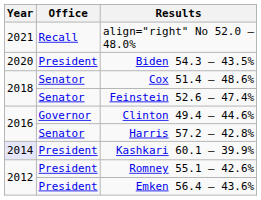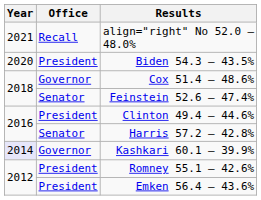(62, 79) Senator -> (65, 79) Governor
(65, 115) Governor -> (68, 115) President
(68, 151) President -> (65, 151) Governor
